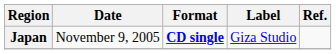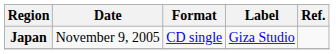(195, 37) bold -> (194, 37) normal
